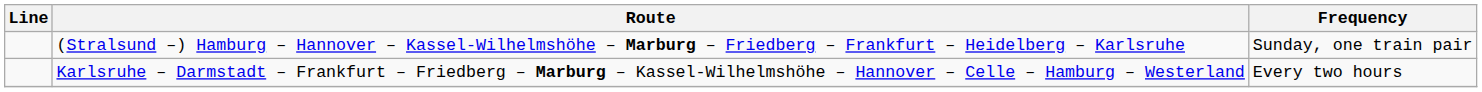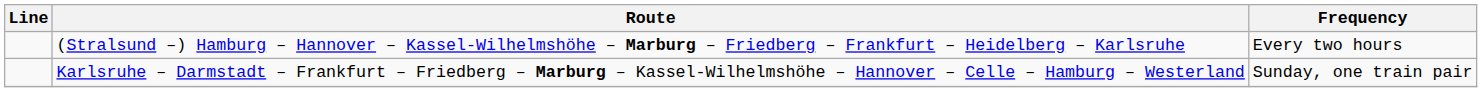(1363, 45) Sunday, one train pair -> (1328, 45) Every two hours
(1328, 72) Every two hours -> (1363, 72) Sunday, one train pair
